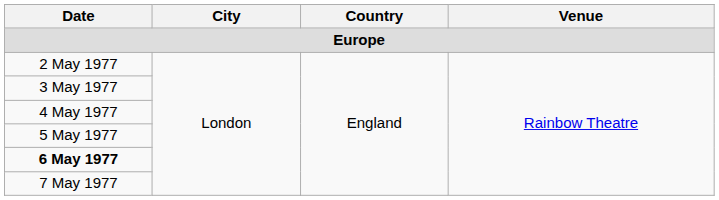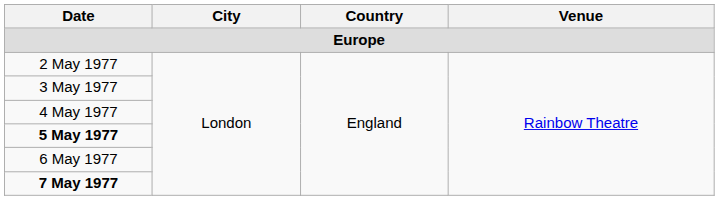(78, 135) normal -> (78, 135) bold
(78, 159) bold -> (78, 159) normal
(78, 183) normal -> (78, 183) bold
